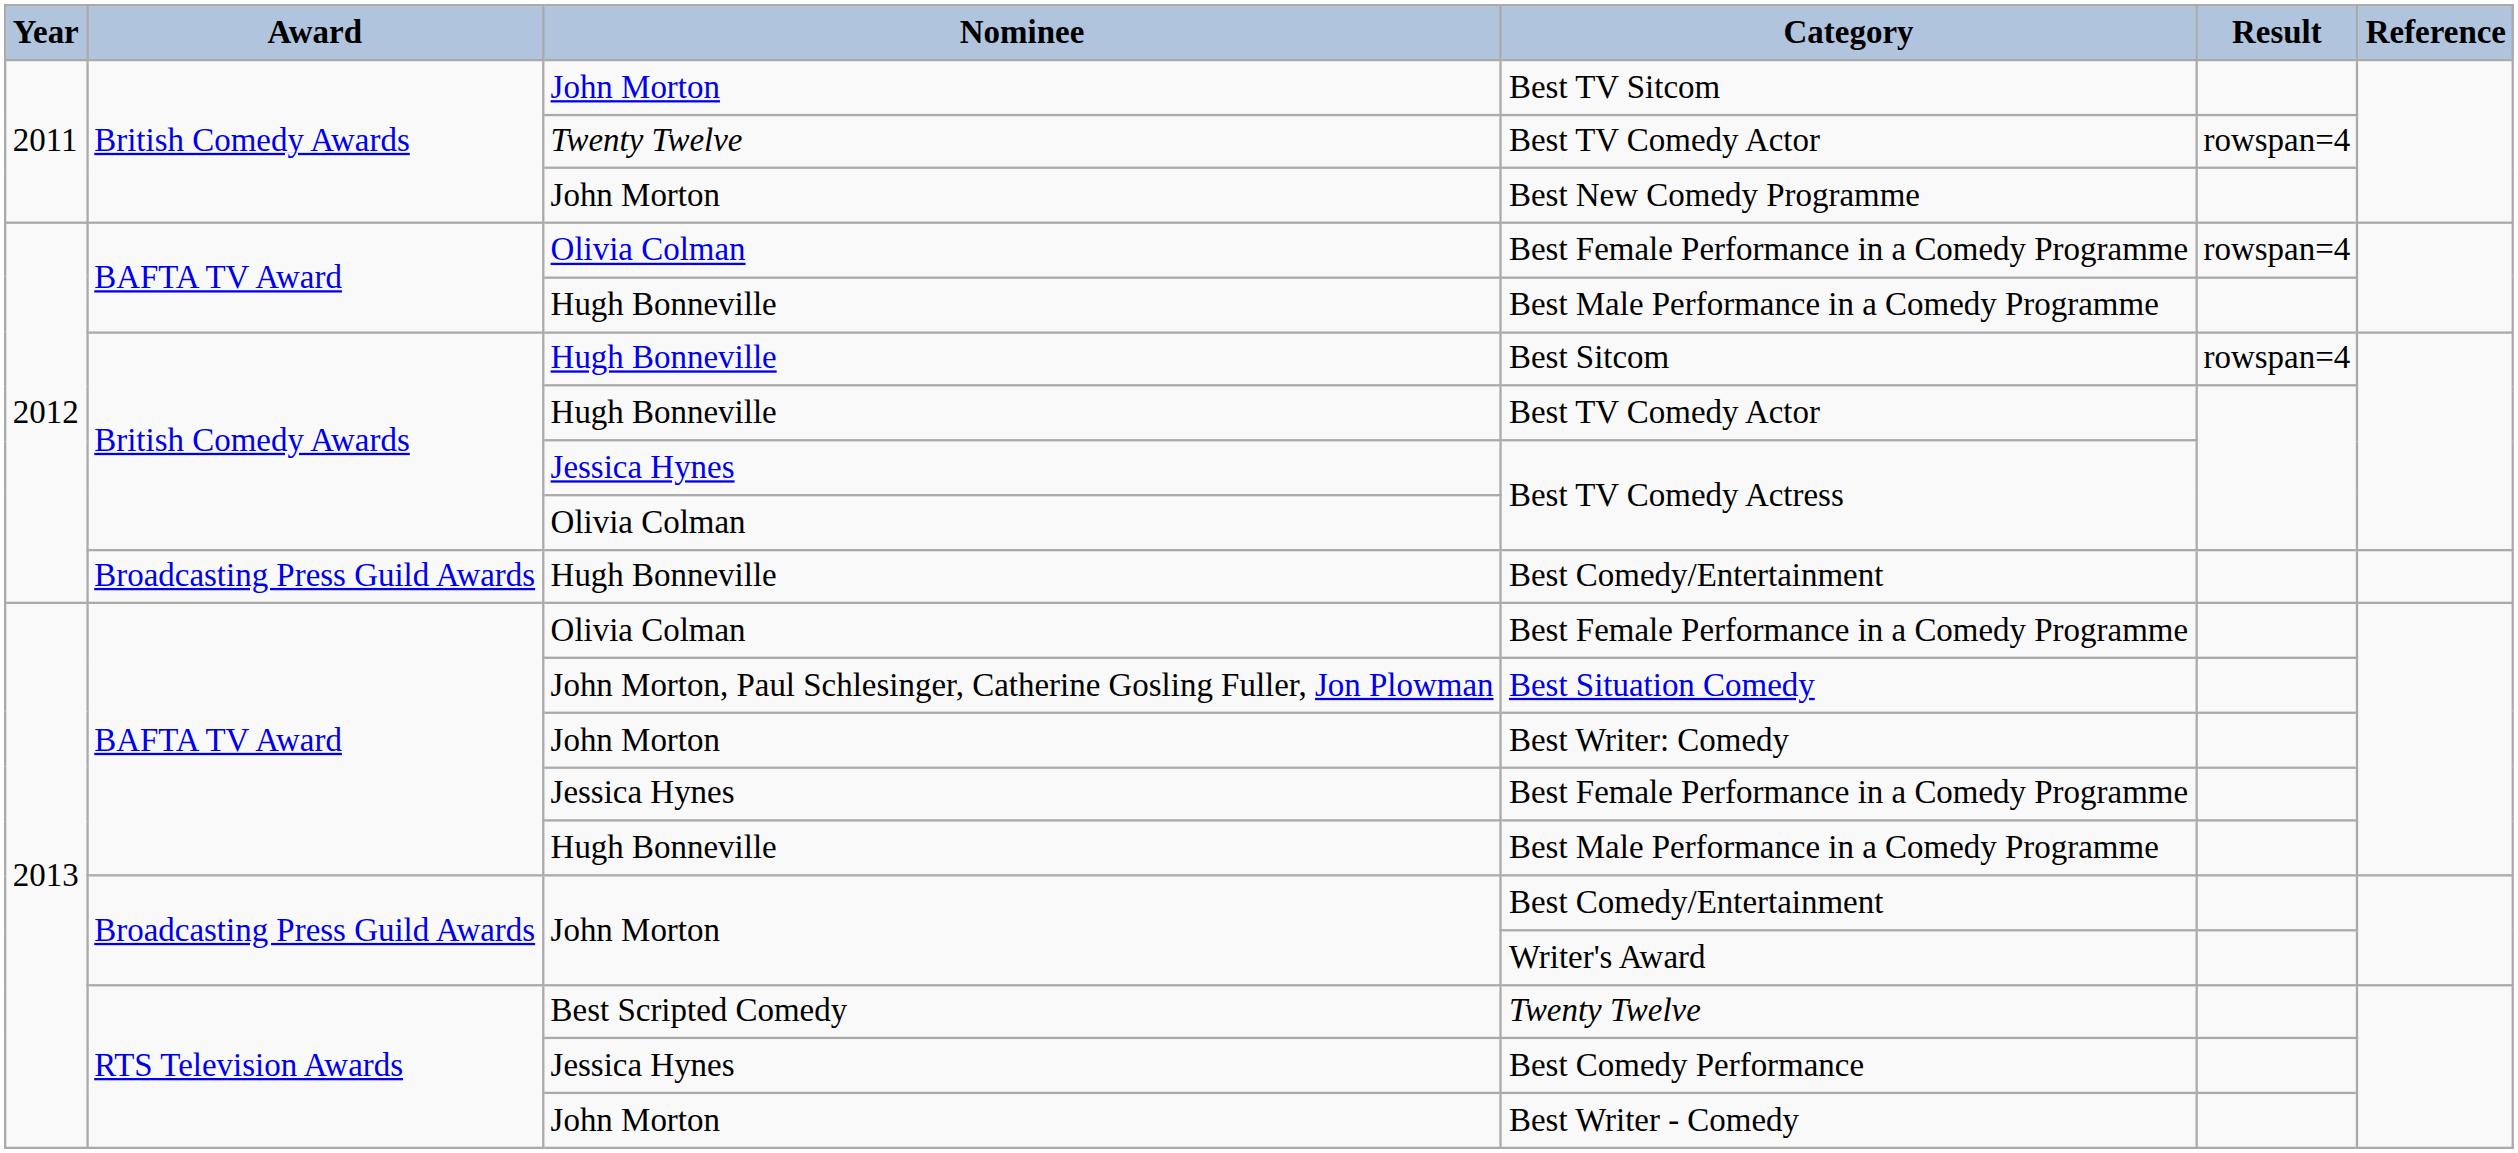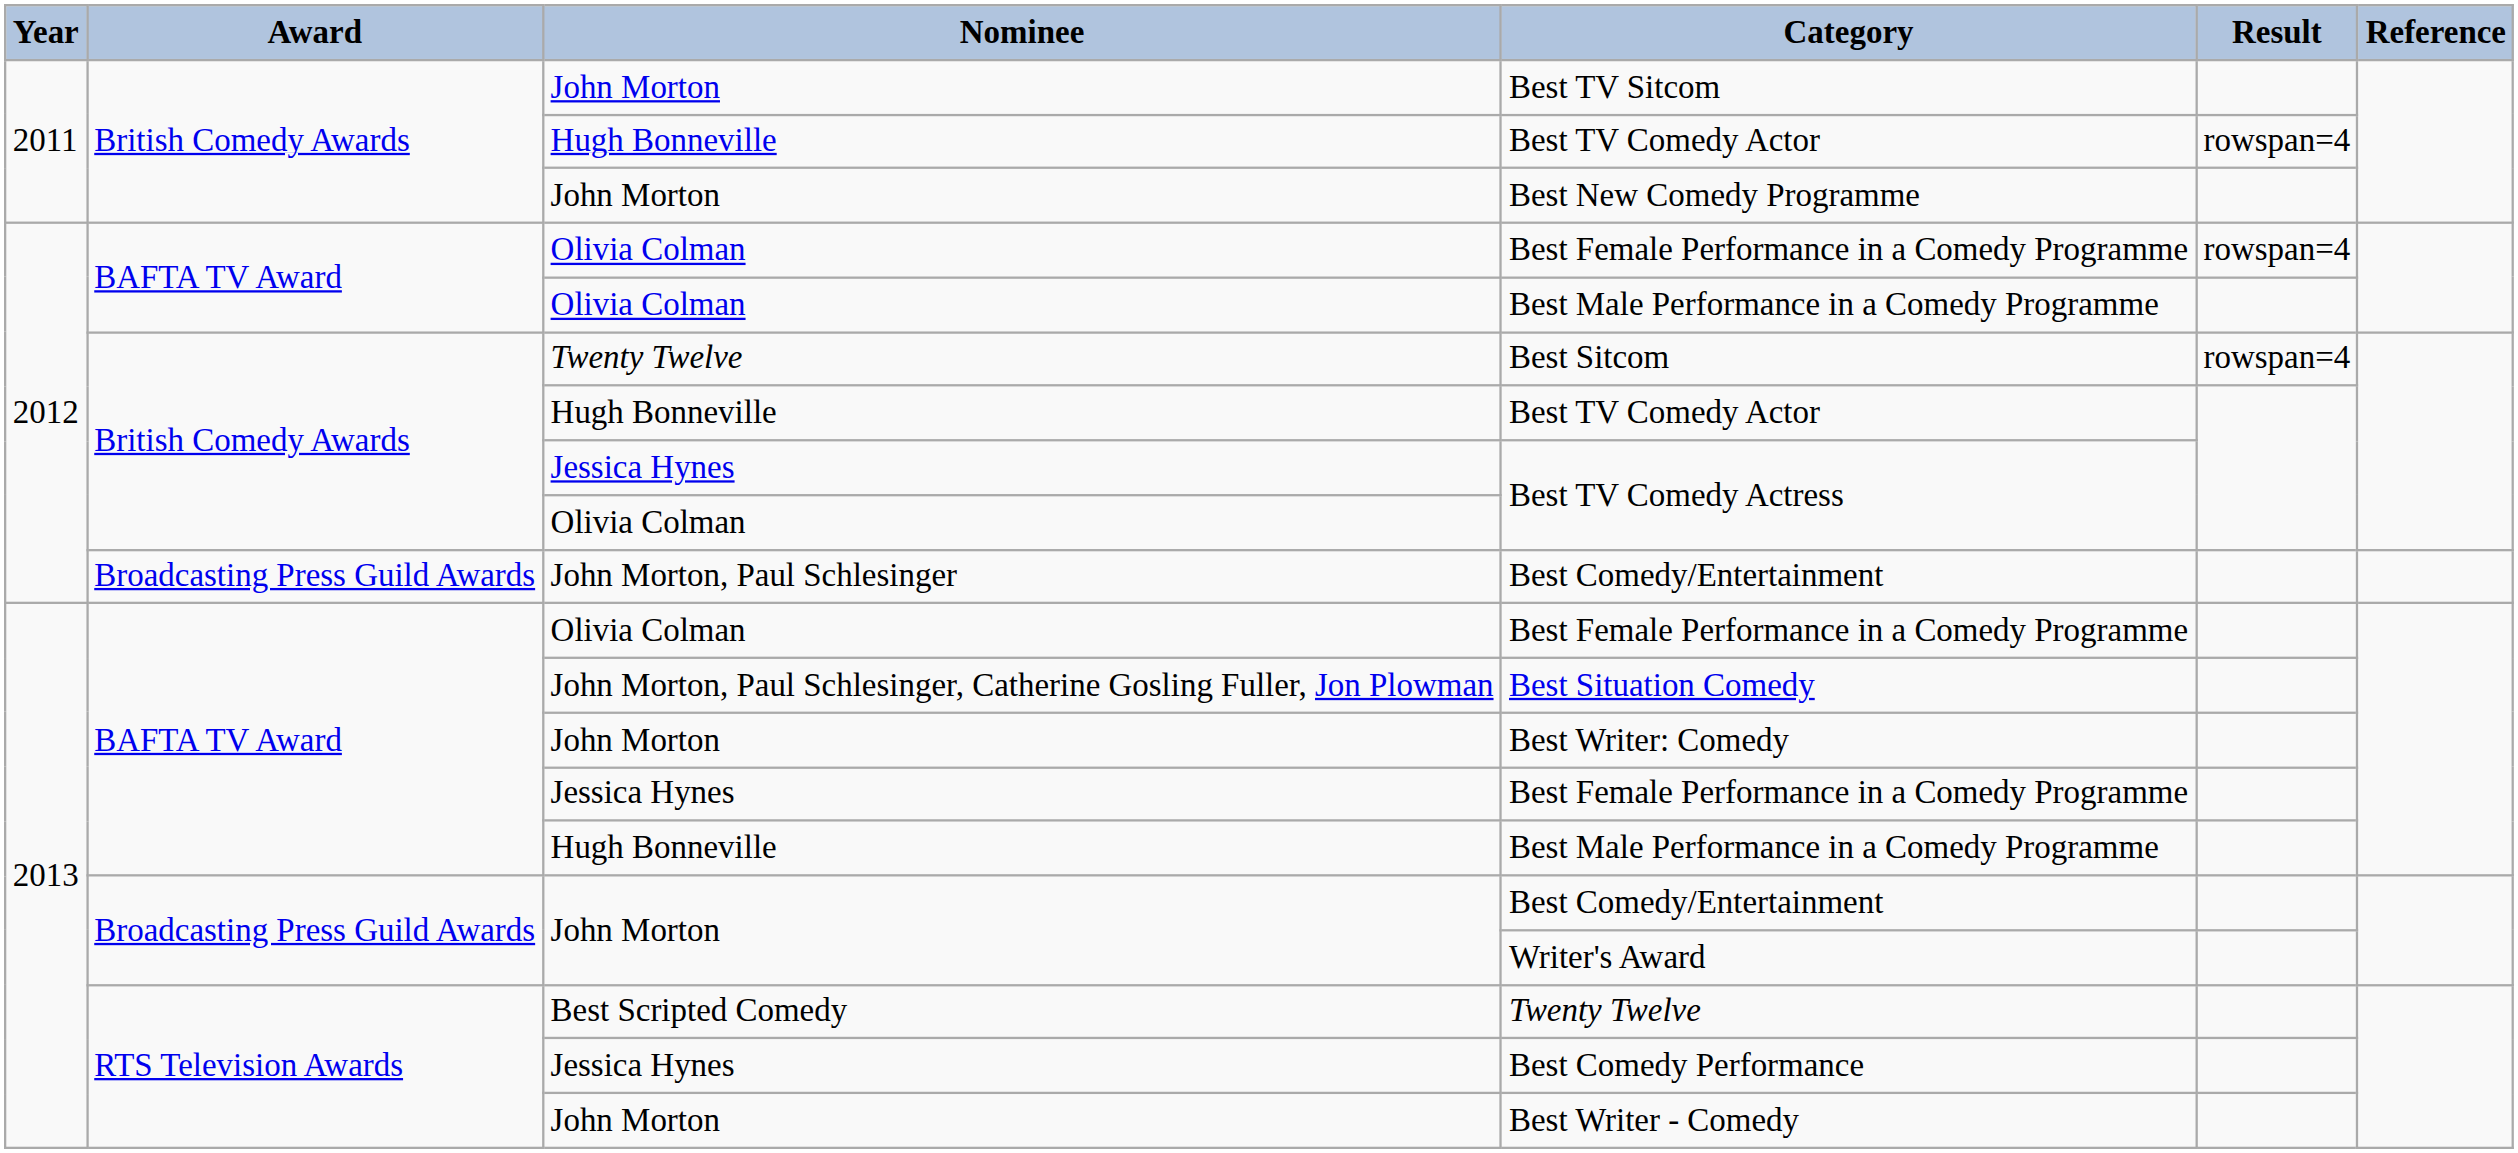(647, 140) Twenty Twelve -> (664, 140) Hugh Bonneville
(664, 304) Hugh Bonneville -> (648, 304) Olivia Colman
(664, 358) Hugh Bonneville -> (647, 358) Twenty Twelve
(664, 575) Hugh Bonneville -> (754, 575) John Morton, Paul Schlesinger
